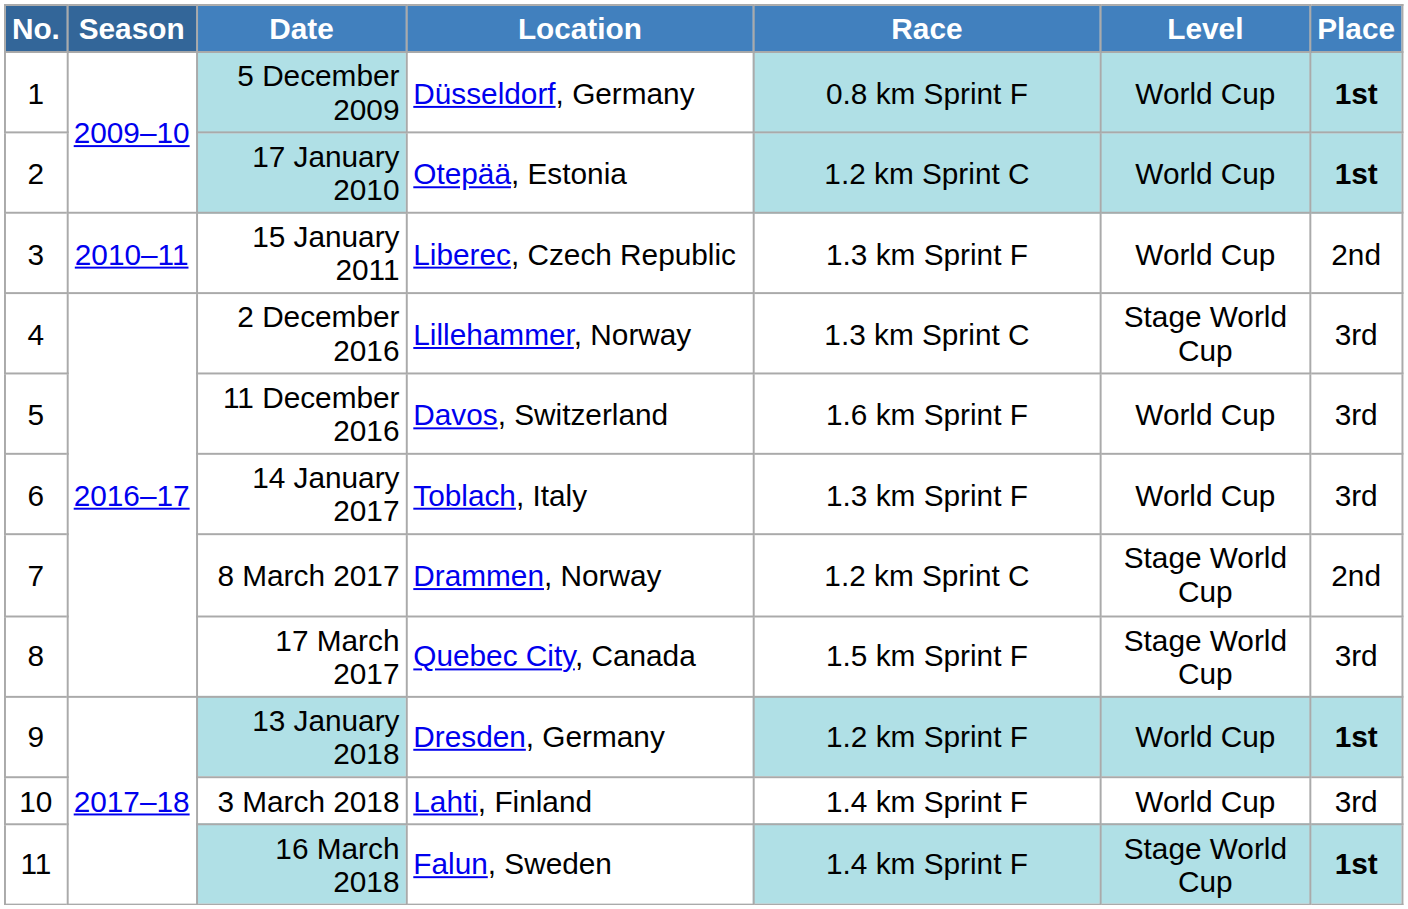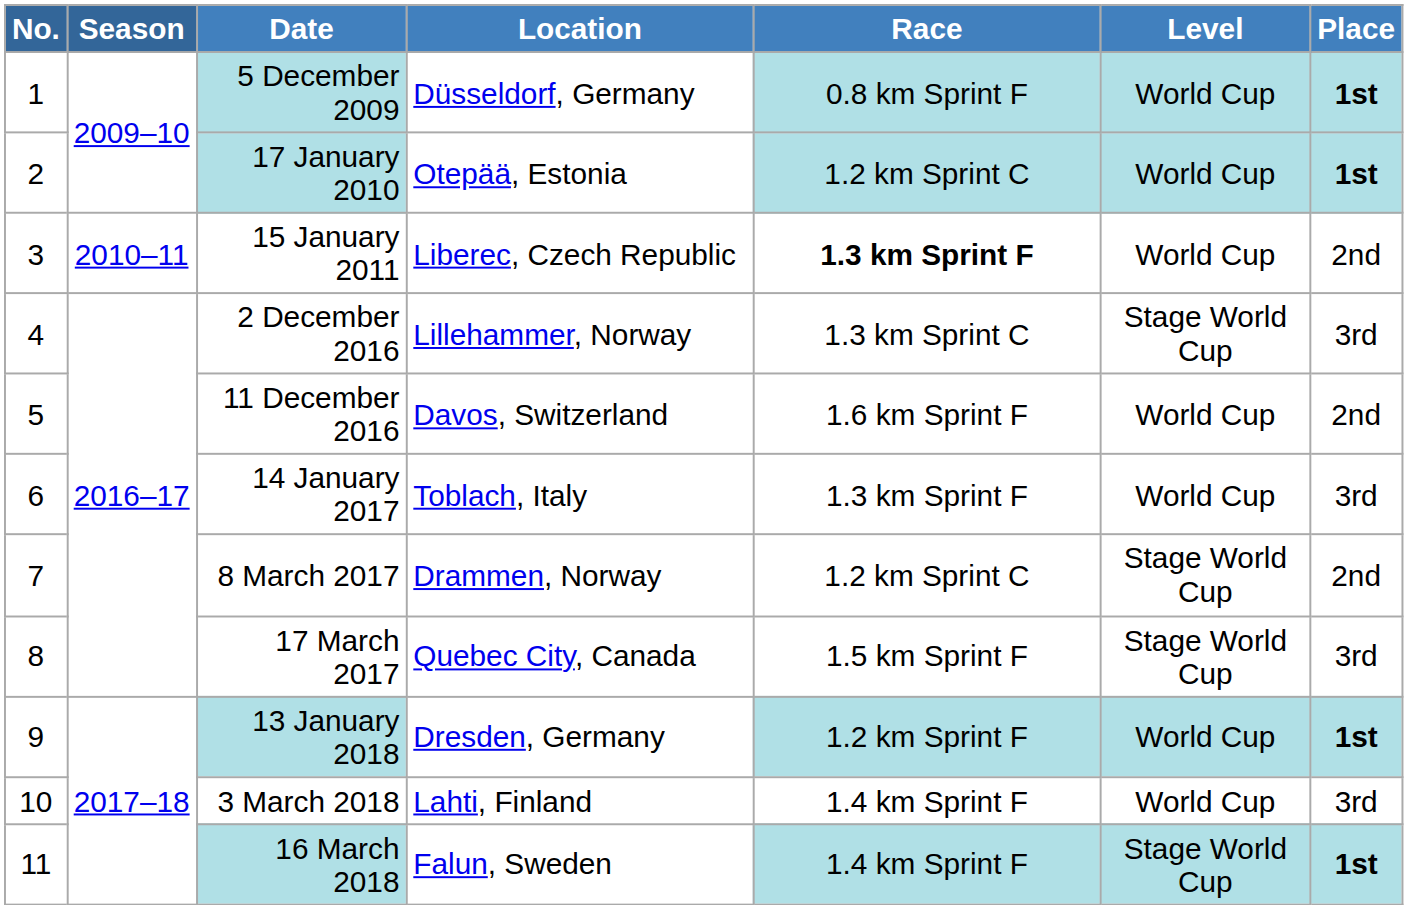(927, 254) normal -> (927, 254) bold
(1356, 415) 3rd -> (1356, 415) 2nd
